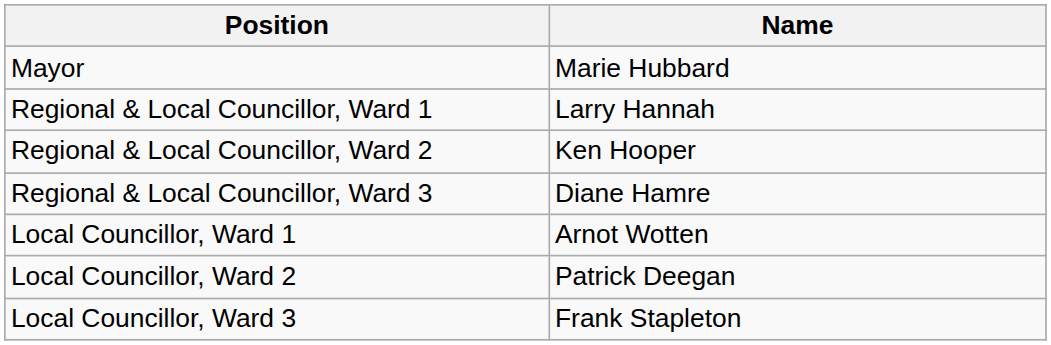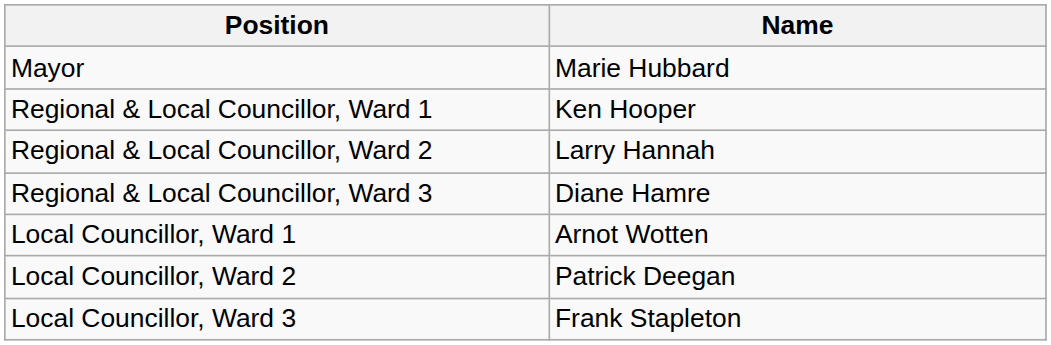(635, 109) Larry Hannah -> (625, 109) Ken Hooper
(625, 151) Ken Hooper -> (635, 151) Larry Hannah
